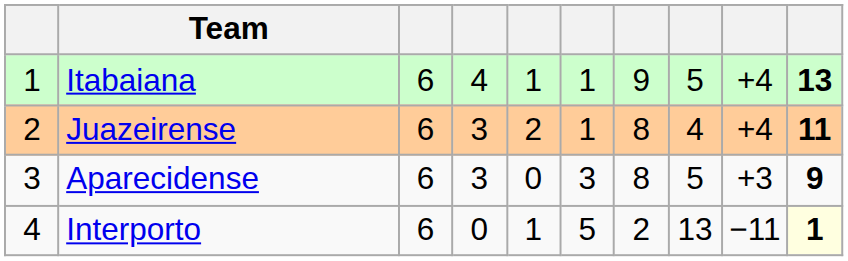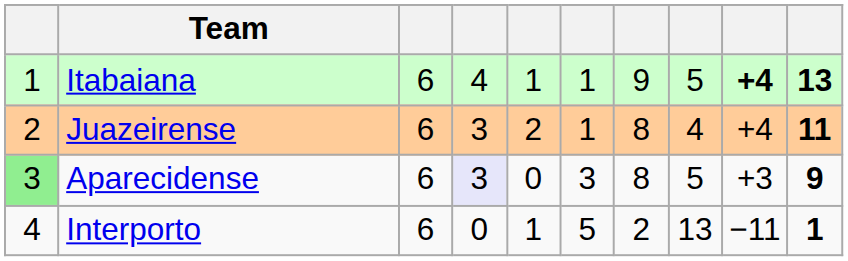(755, 79) normal -> (755, 79) bold
(32, 179) no background -> (32, 179) lightgreen background
(479, 179) no background -> (479, 179) lavender background
(815, 229) lightyellow background -> (815, 229) no background
